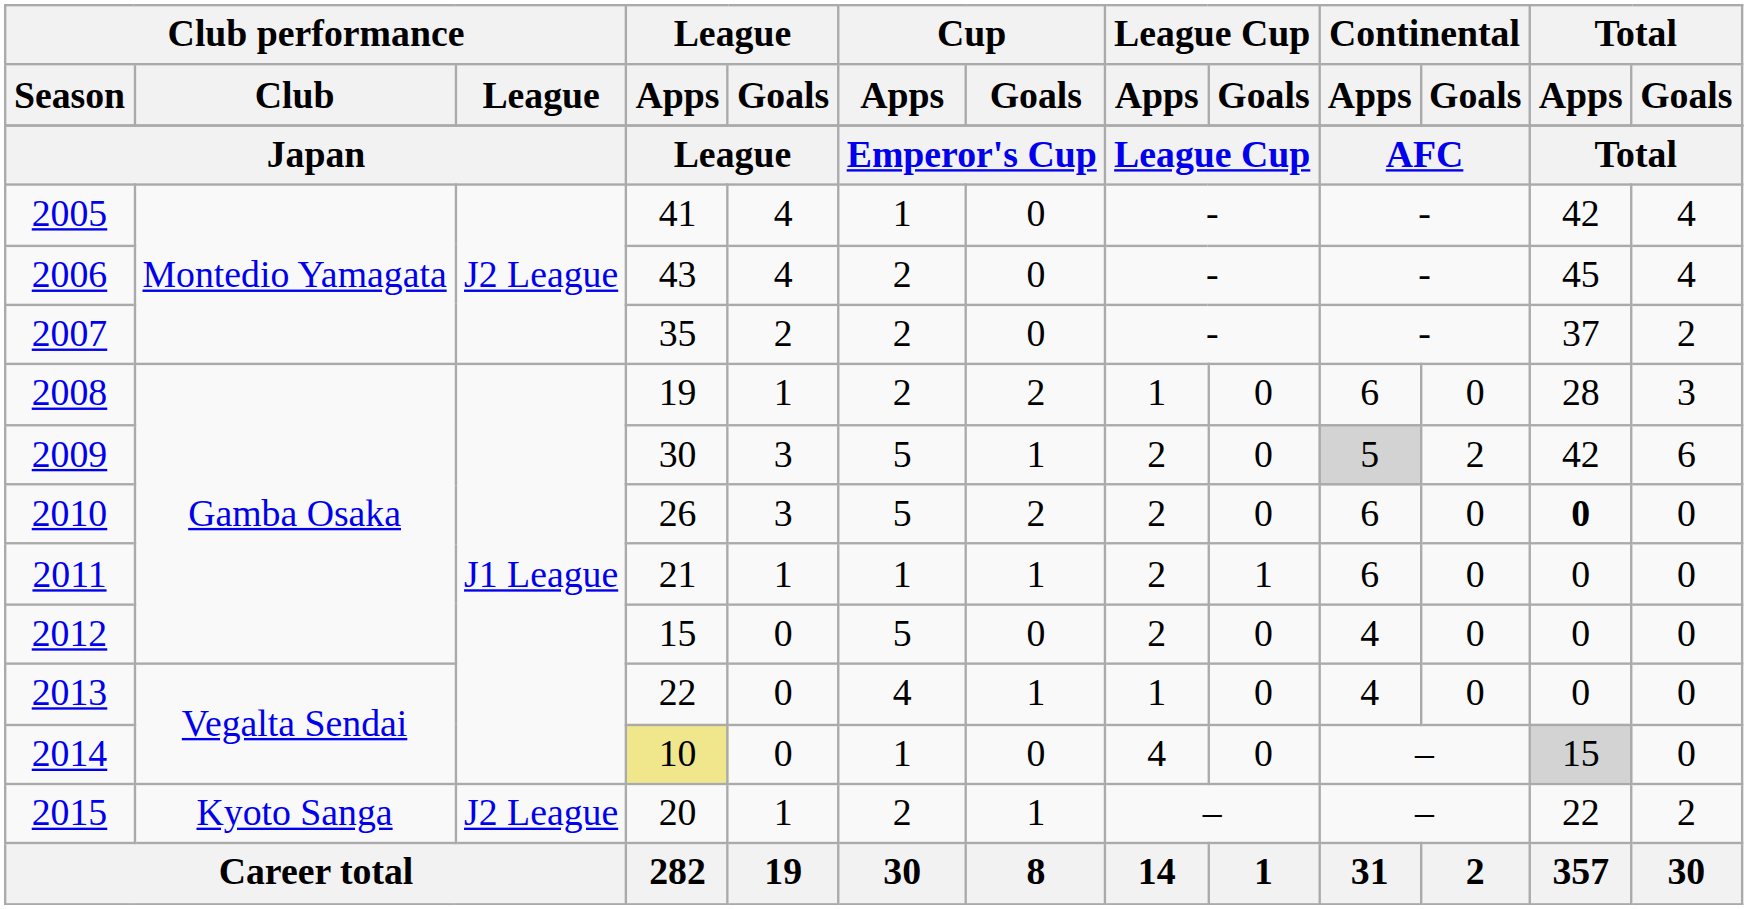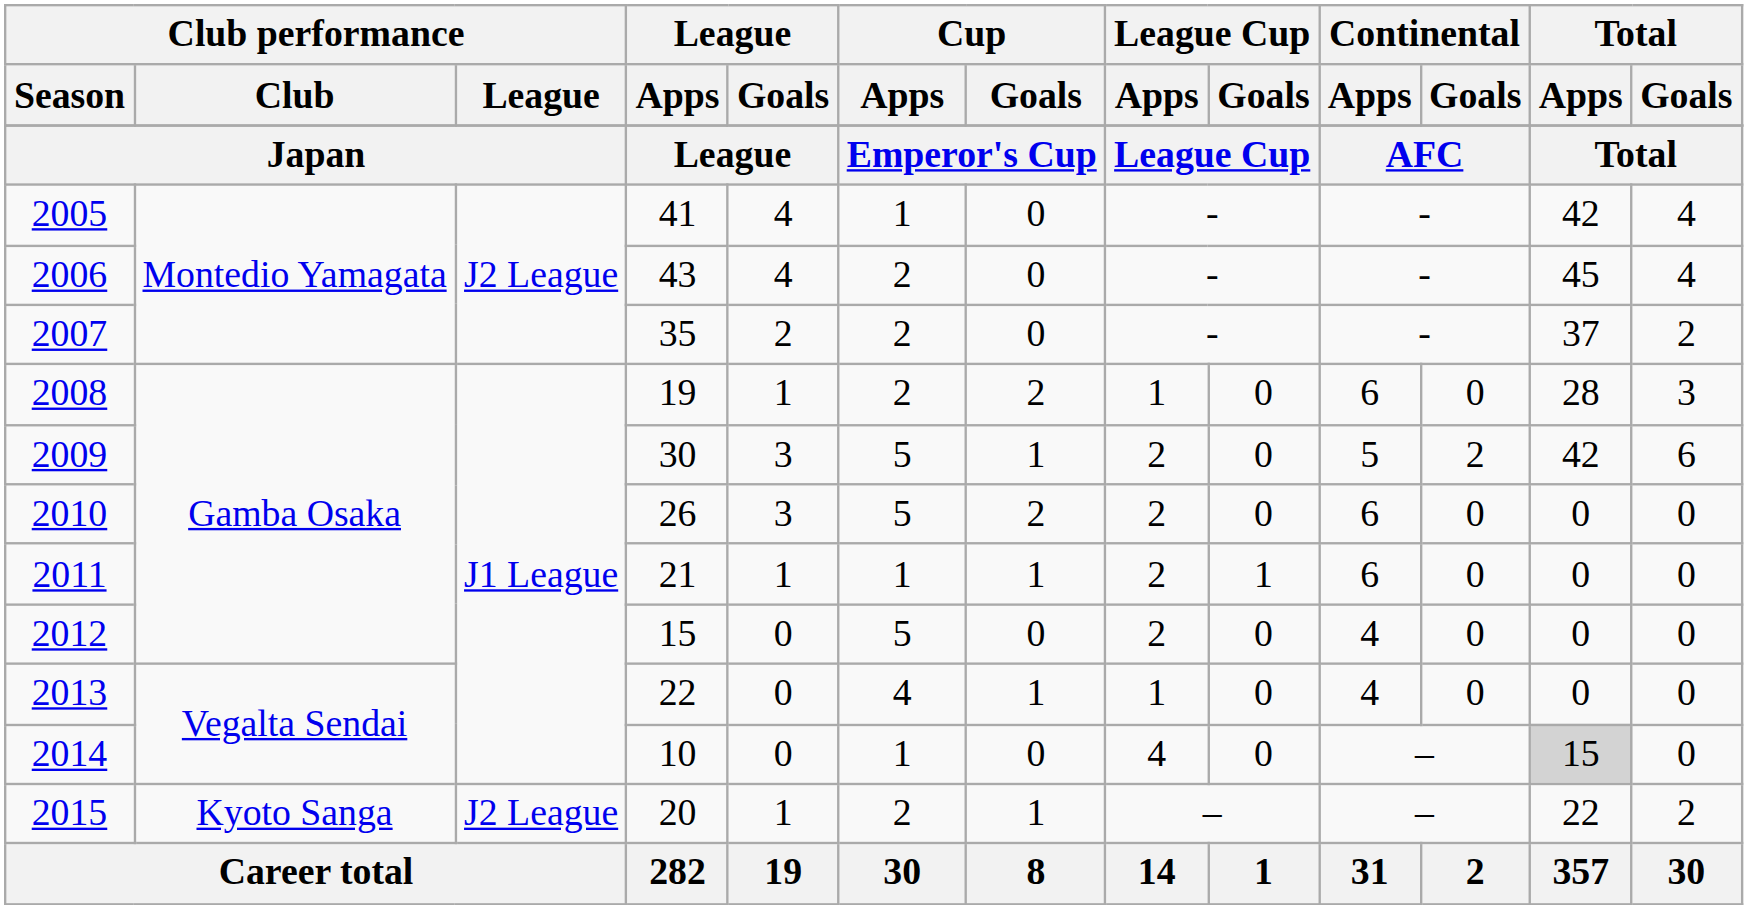(1370, 453) lightgrey background -> (1370, 453) no background
(1581, 513) bold -> (1581, 513) normal
(678, 753) khaki background -> (678, 753) no background
